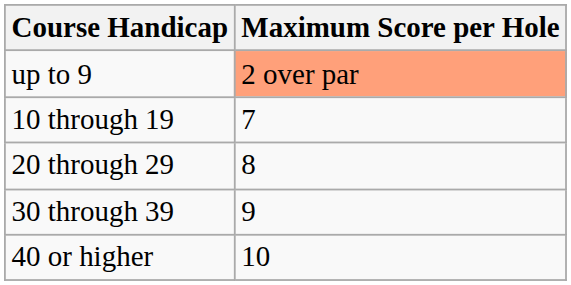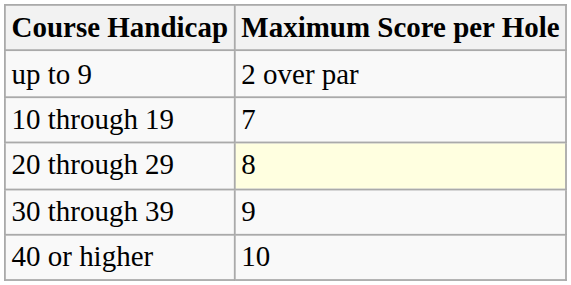(300, 73) lightsalmon background -> (300, 73) no background
(249, 165) no background -> (249, 165) lightyellow background
